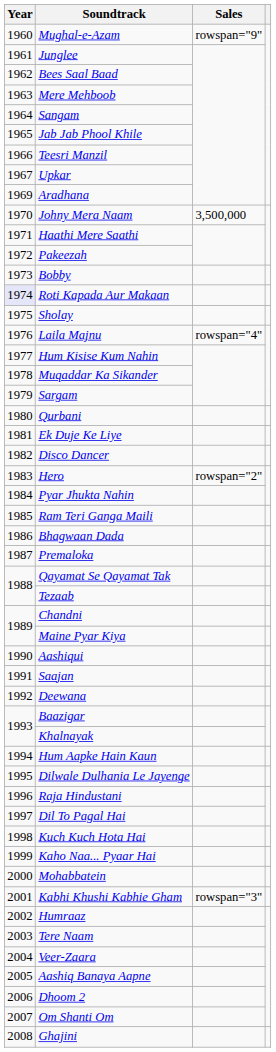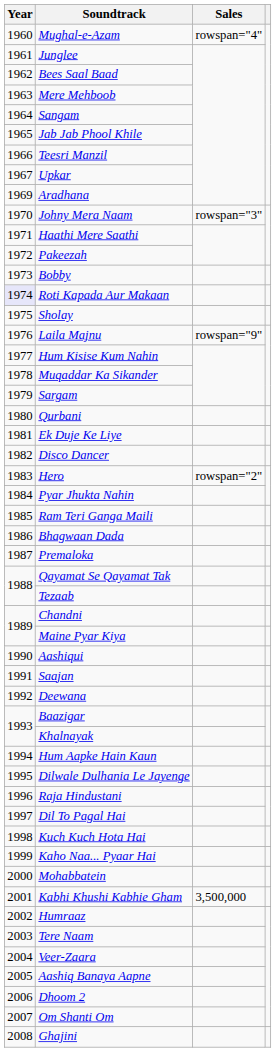(229, 34) rowspan="9" -> (229, 34) rowspan="4"
(221, 214) 3,500,000 -> (229, 214) rowspan="3"
(229, 335) rowspan="4" -> (229, 335) rowspan="9"
(229, 896) rowspan="3" -> (221, 896) 3,500,000
